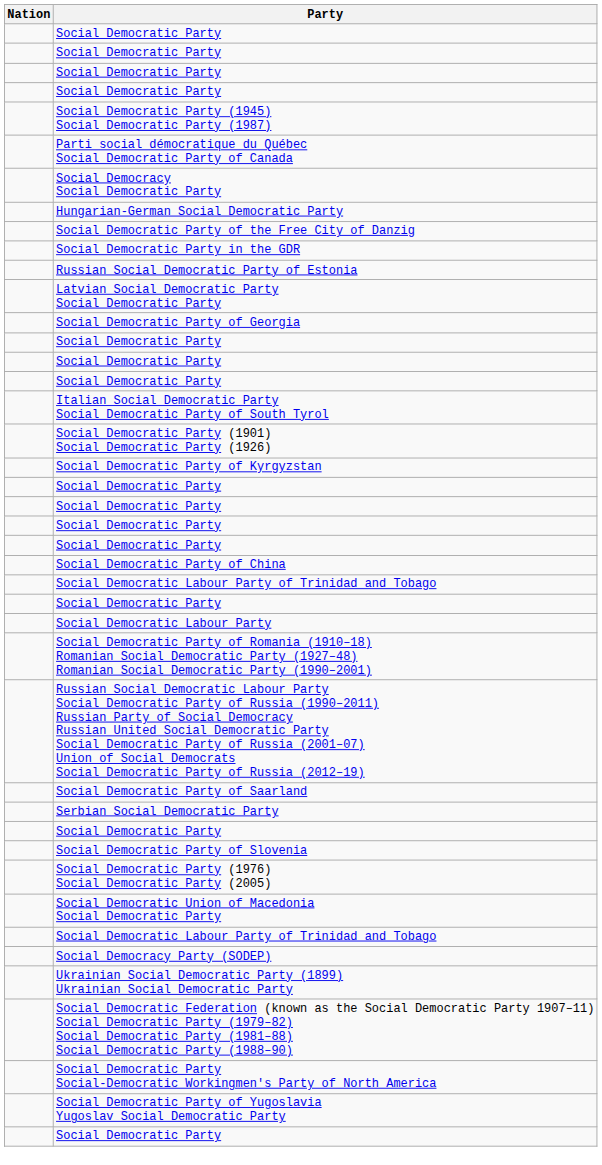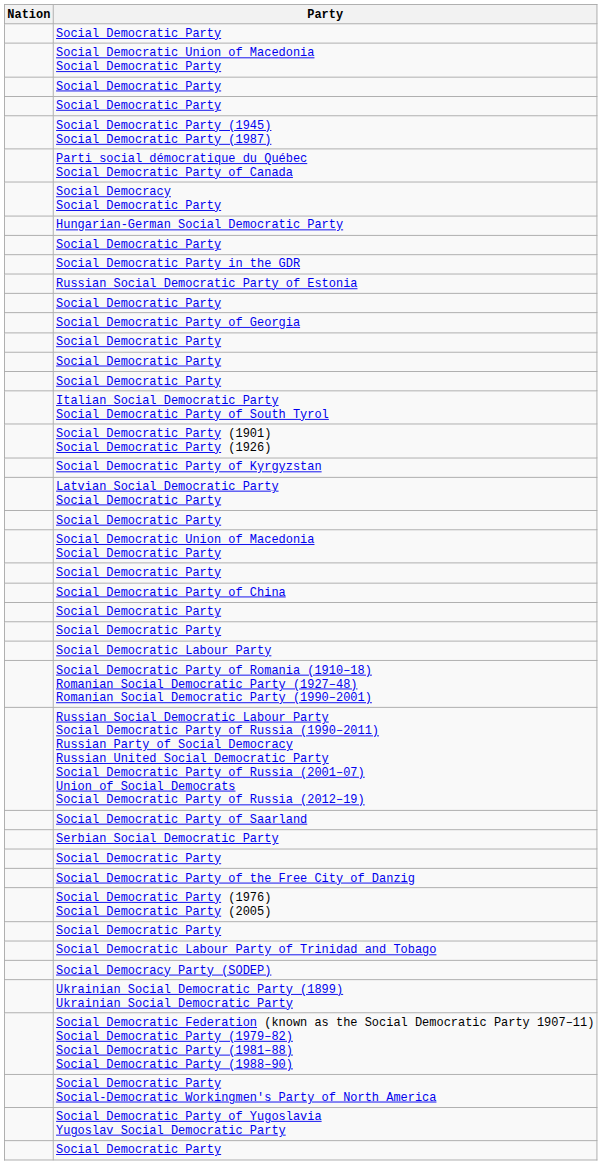(139, 53) Social Democratic Party -> (185, 60) Social Democratic Union of Macedonia Social Democratic Party
(236, 231) Social Democratic Party of the Free City of Danzig -> (139, 245) Social Democratic Party
(167, 296) Latvian Social Democratic Party Social Democratic Party -> (139, 303) Social Democratic Party
(139, 487) Social Democratic Party -> (167, 494) Latvian Social Democratic Party Social Democratic Party
(139, 526) Social Democratic Party -> (185, 547) Social Democratic Union of Macedonia Social Democratic Party
(246, 584) Social Democratic Labour Party of Trinidad and Tobago -> (139, 612) Social Democratic Party
(182, 851) Social Democratic Party of Slovenia -> (236, 878) Social Democratic Party of the Free City of Danzig
(185, 910) Social Democratic Union of Macedonia Social Democratic Party -> (139, 931) Social Democratic Party
